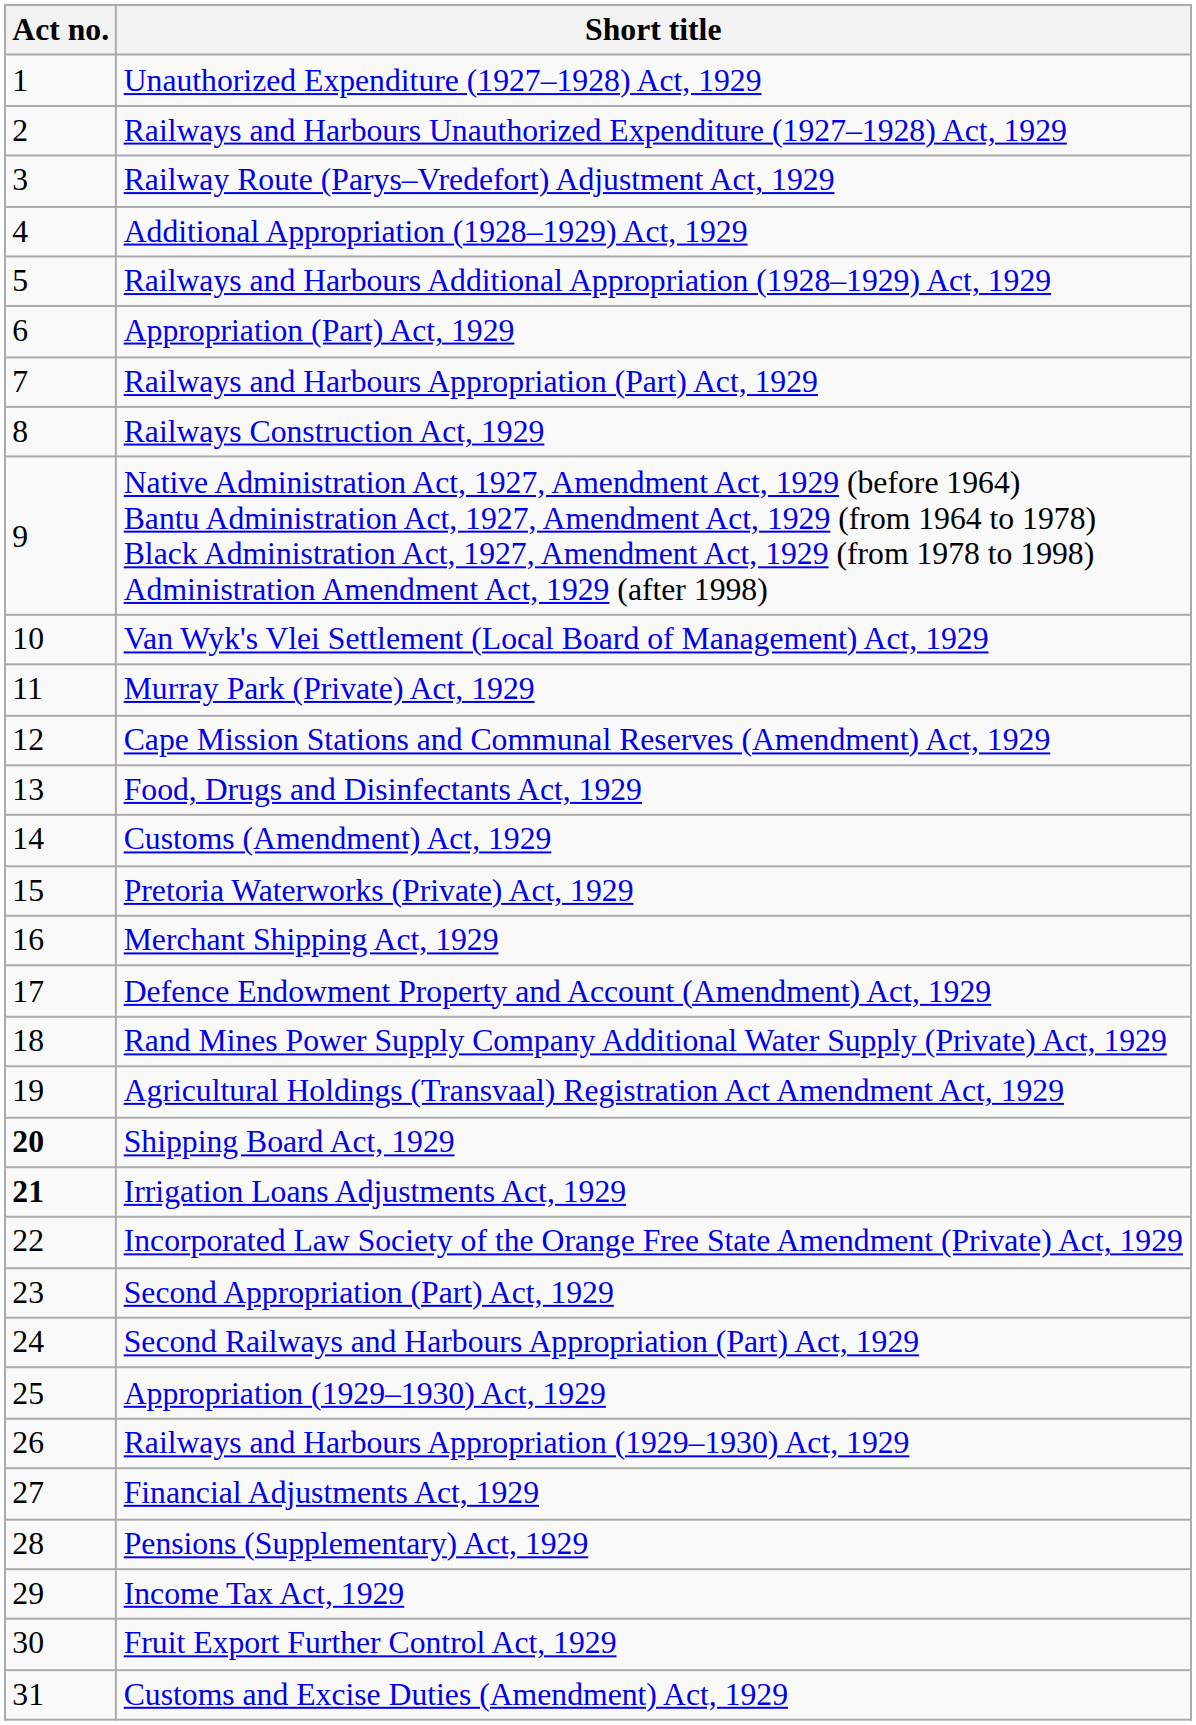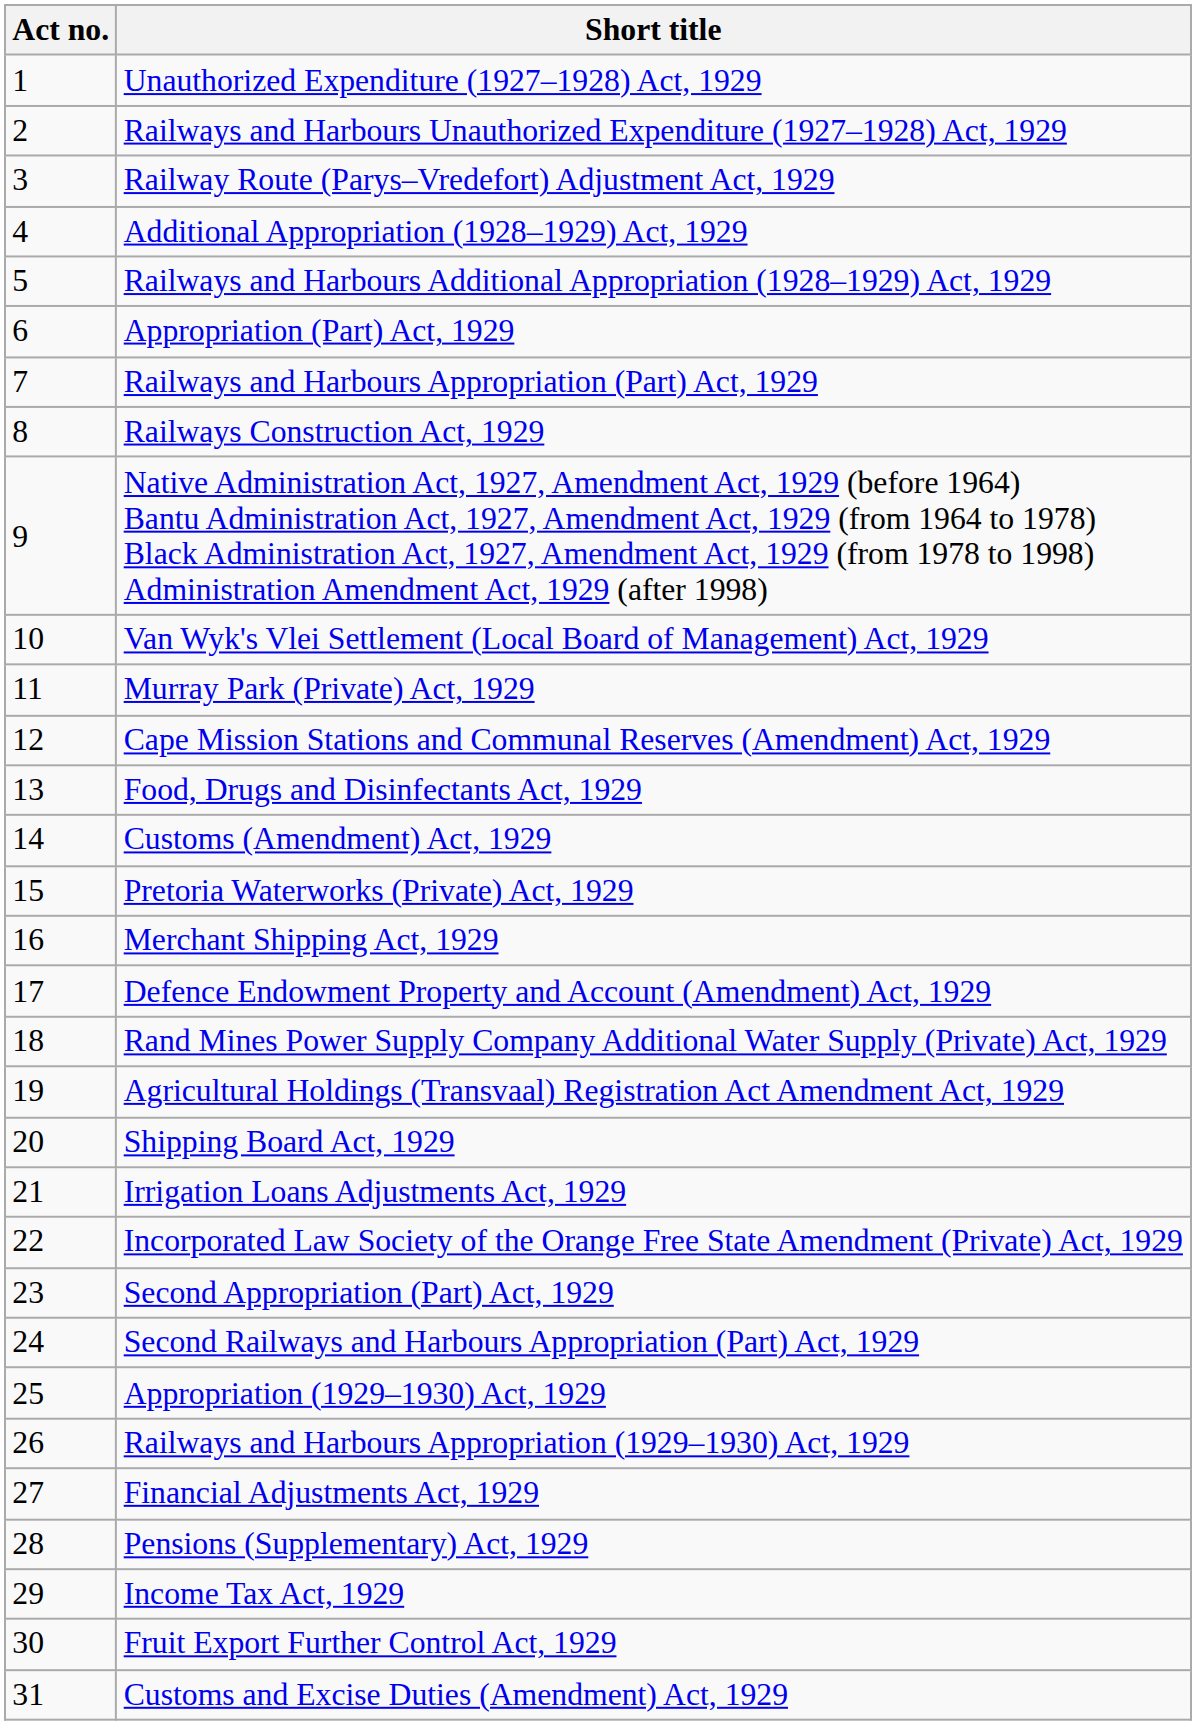(28, 1141) bold -> (28, 1141) normal
(28, 1191) bold -> (28, 1191) normal
